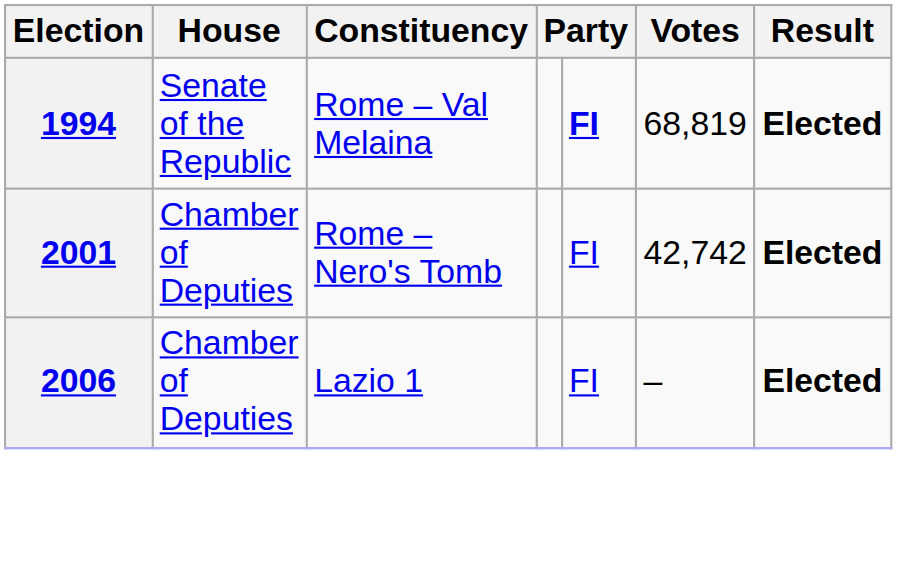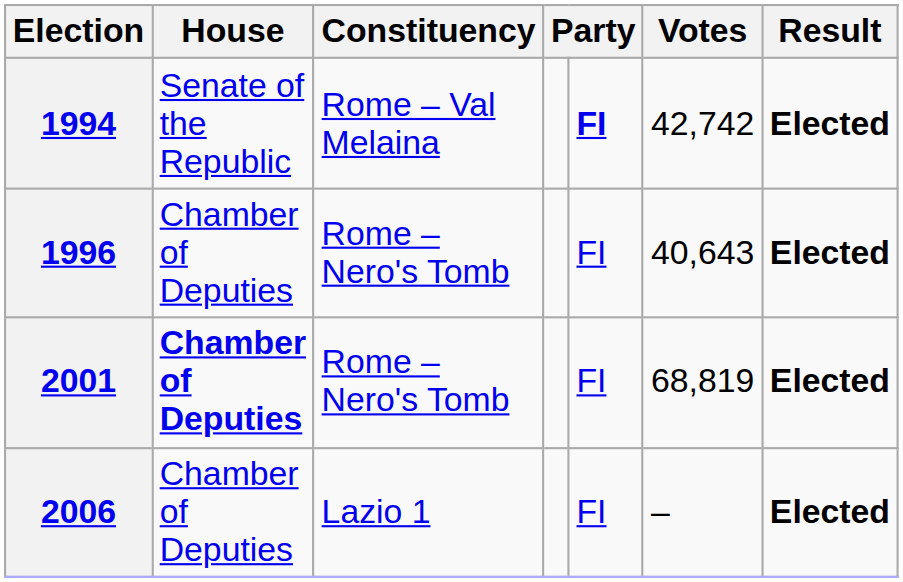(695, 122) 68,819 -> (703, 122) 42,742
+ row: (78, 252)
(229, 252) normal -> (233, 381) bold
(695, 252) 42,742 -> (703, 381) 68,819
